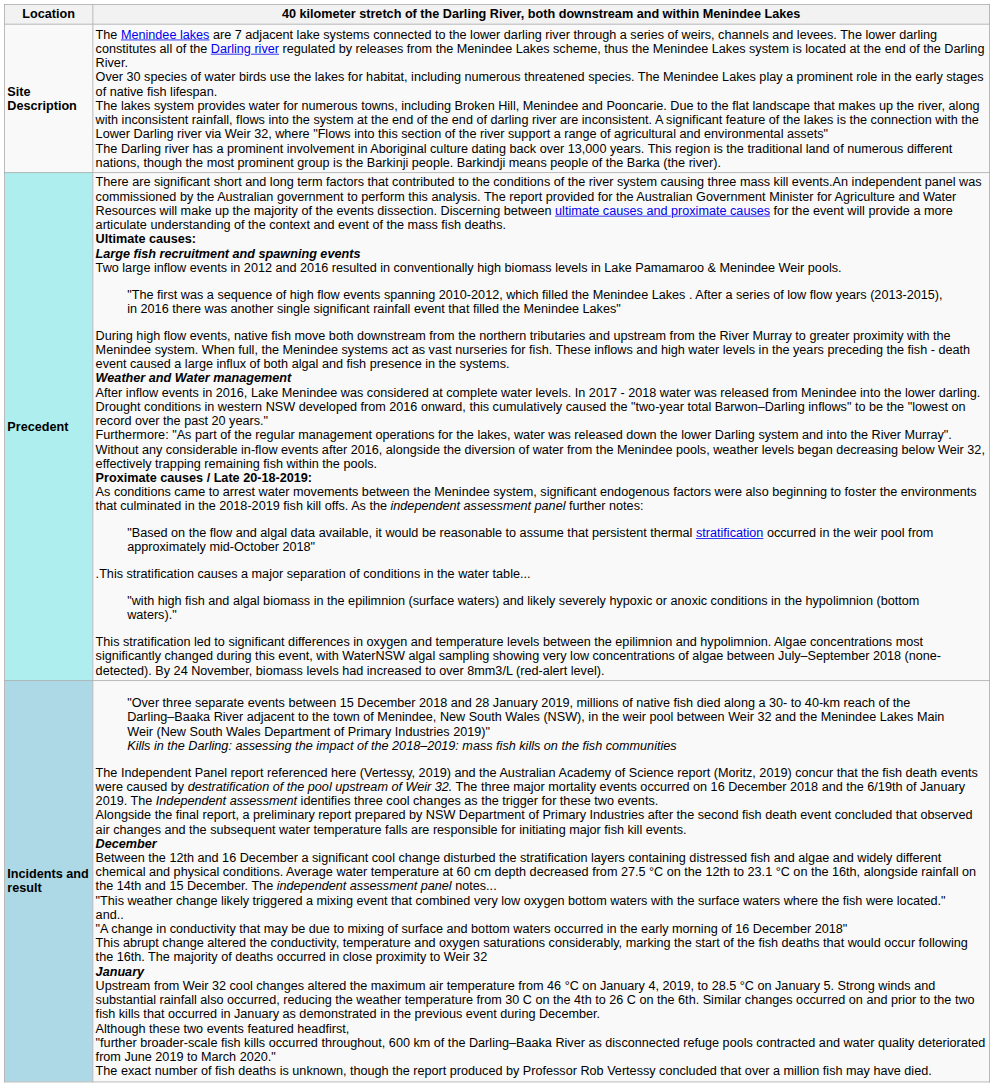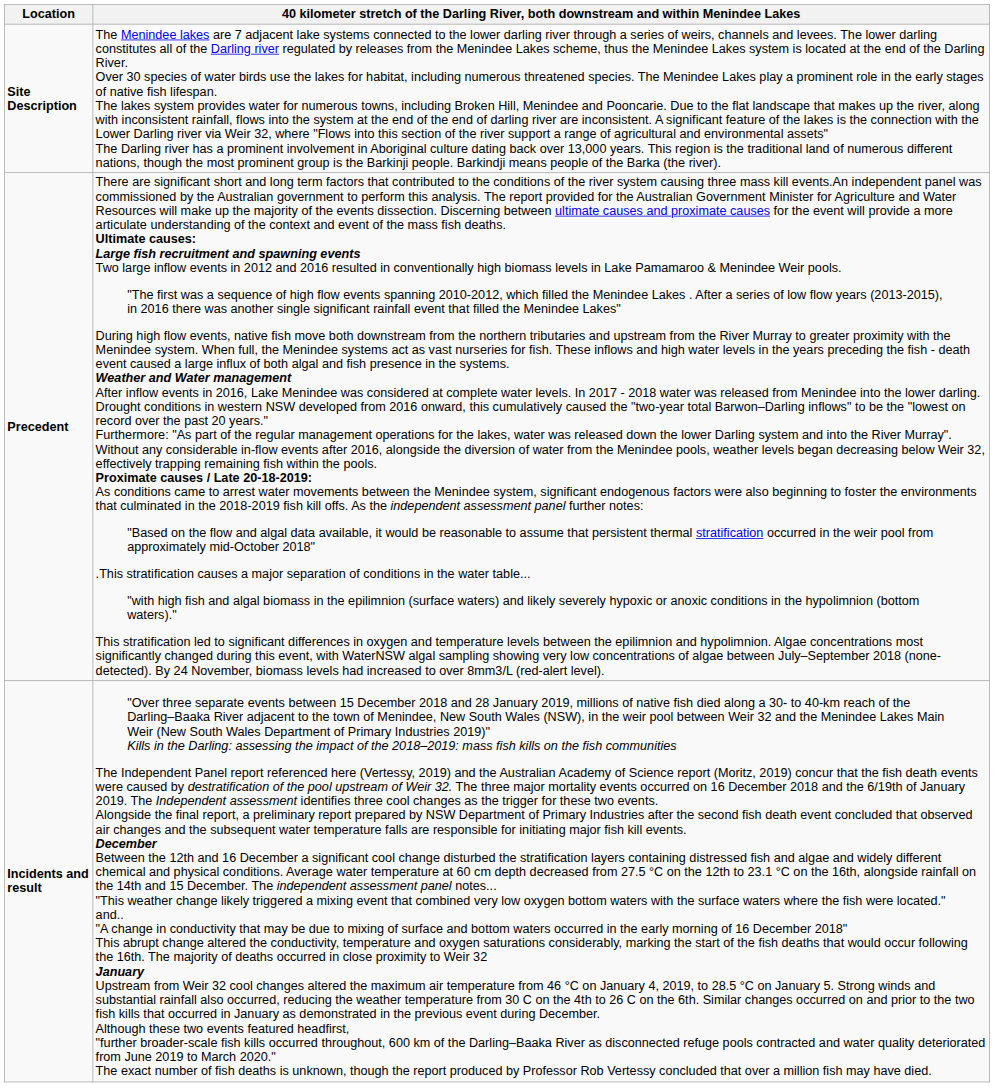(38, 426) paleturquoise background -> (38, 426) no background
(48, 881) lightblue background -> (48, 881) no background
